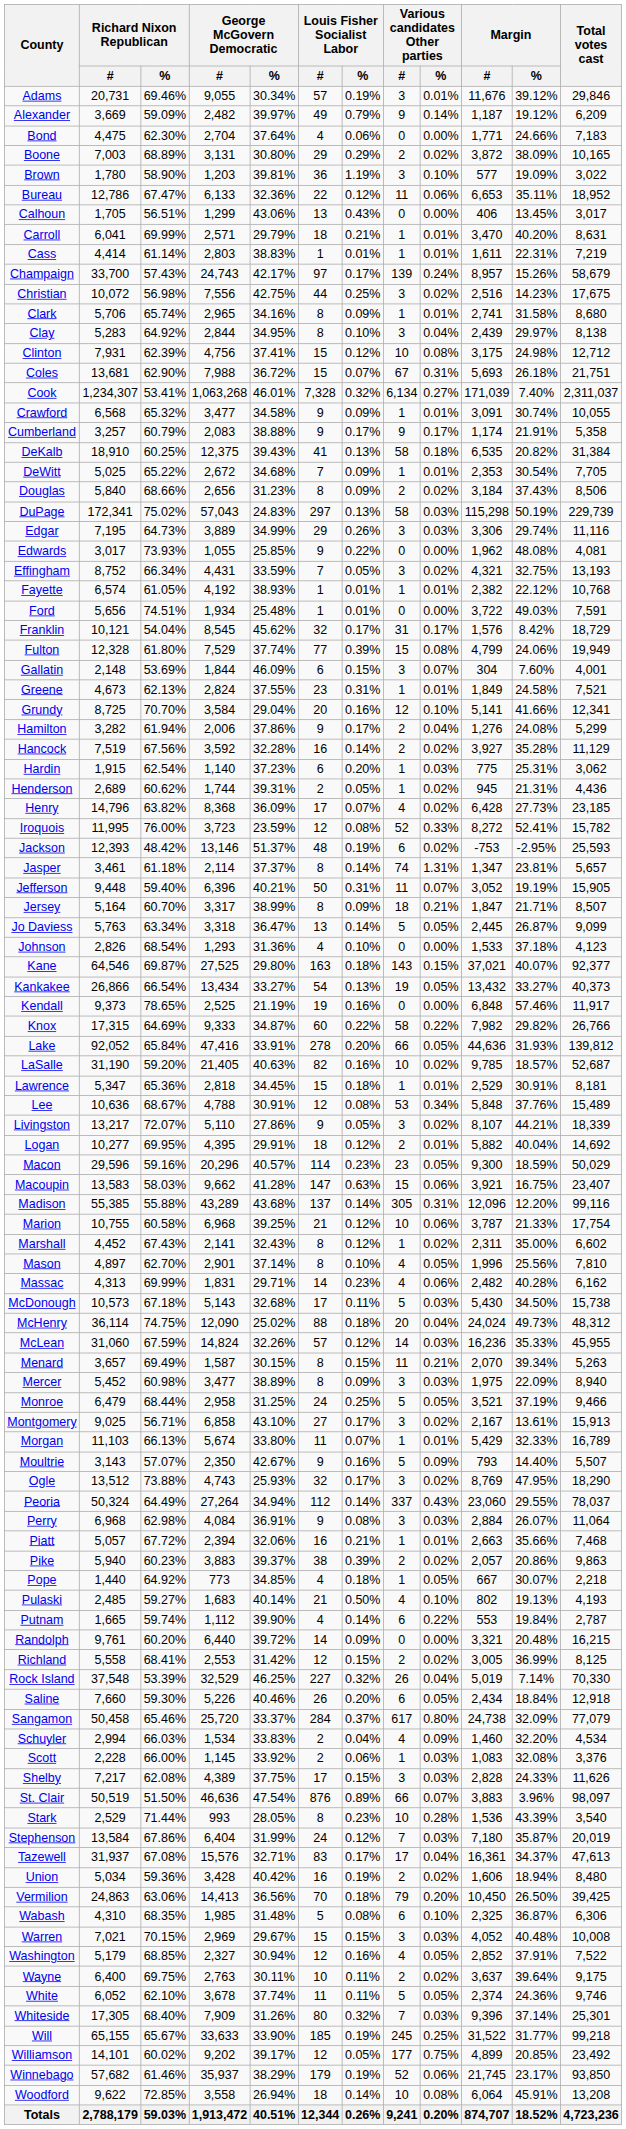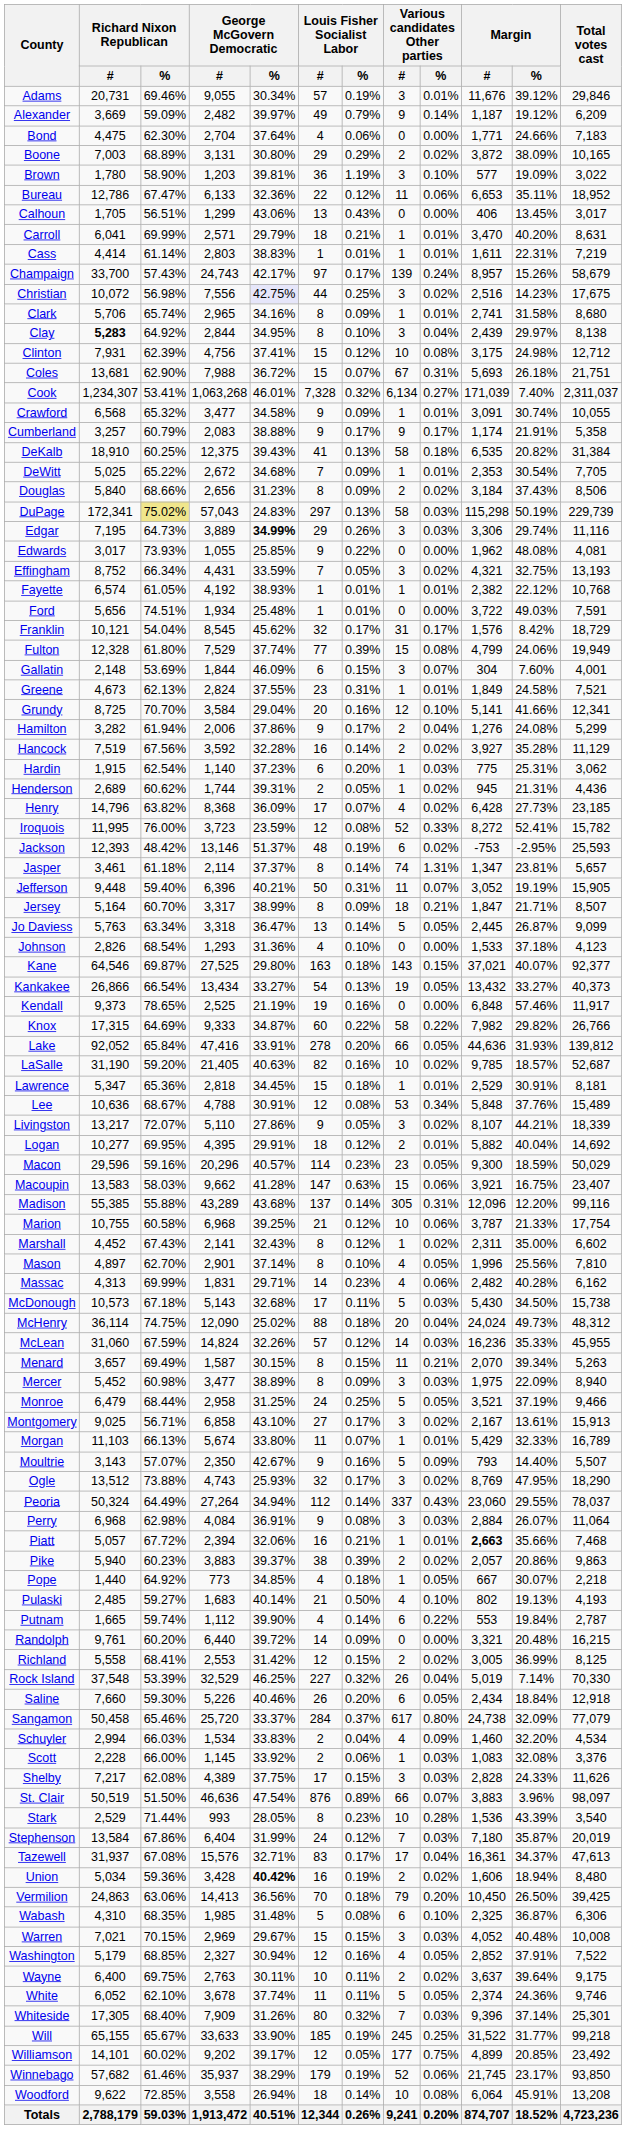(274, 294) no background -> (274, 294) lavender background
(110, 333) normal -> (110, 333) bold
(165, 511) no background -> (165, 511) khaki background
(274, 531) normal -> (274, 531) bold
(487, 1540) normal -> (487, 1540) bold
(274, 1877) normal -> (274, 1877) bold
